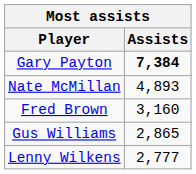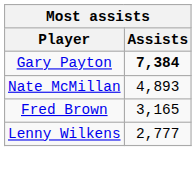(158, 110) 3,160 -> (158, 110) 3,165
- row: (64, 134)
